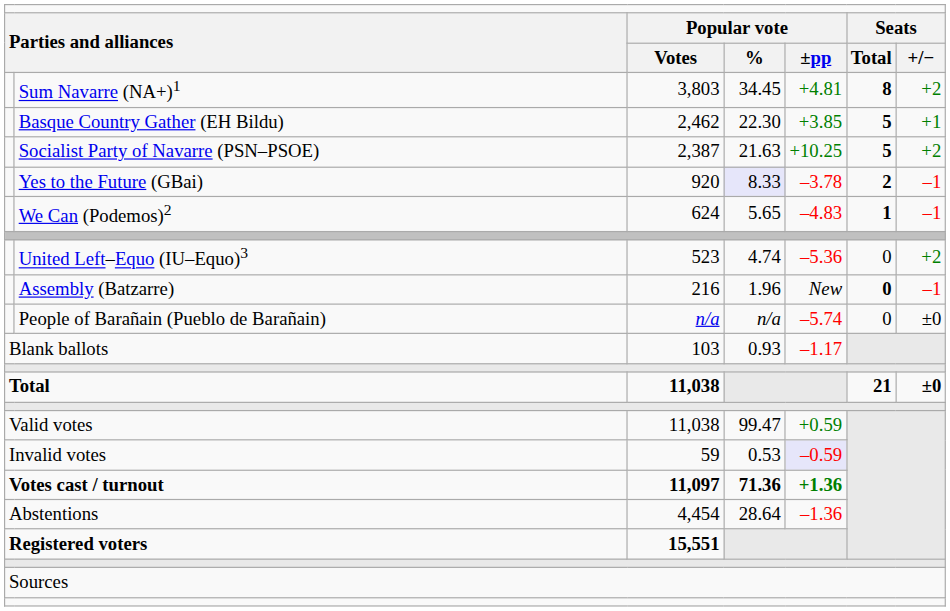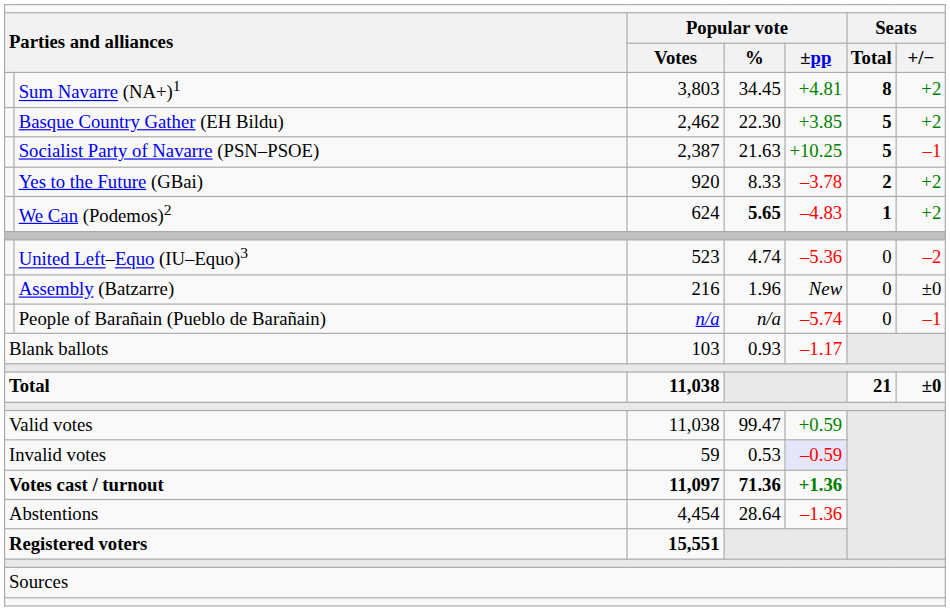(931, 122) +1 -> (931, 122) +2
(931, 151) +2 -> (932, 151) –1
(764, 181) lavender background -> (764, 181) no background
(932, 181) –1 -> (931, 181) +2
(764, 213) normal -> (764, 213) bold
(932, 213) –1 -> (931, 213) +2
(931, 257) +2 -> (932, 257) –2
(887, 289) bold -> (887, 289) normal
(932, 289) –1 -> (931, 289) ±0
(931, 318) ±0 -> (932, 318) –1
